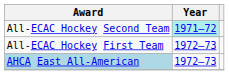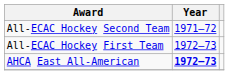(195, 29) paleturquoise background -> (195, 29) no background
(73, 61) lightblue background -> (73, 61) no background
(195, 61) normal -> (195, 61) bold
